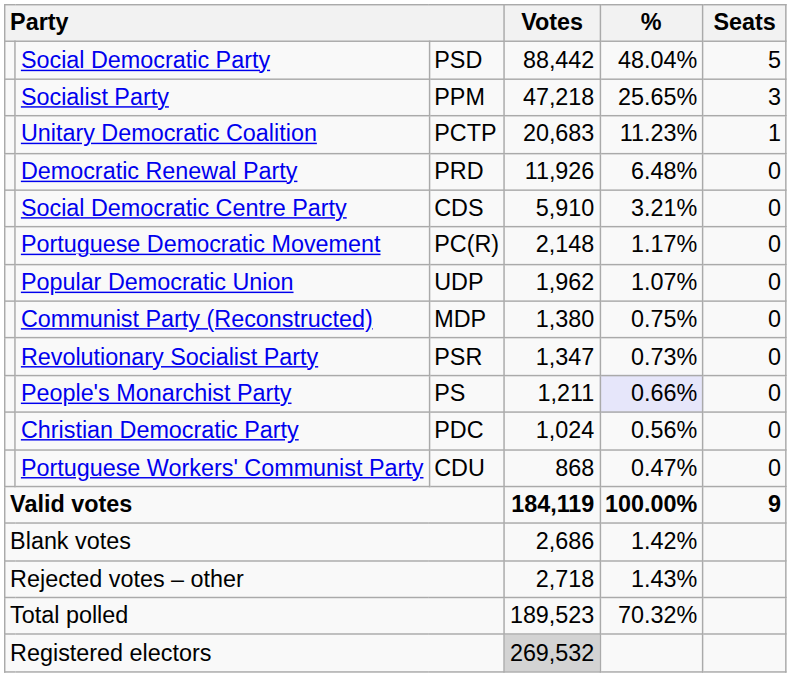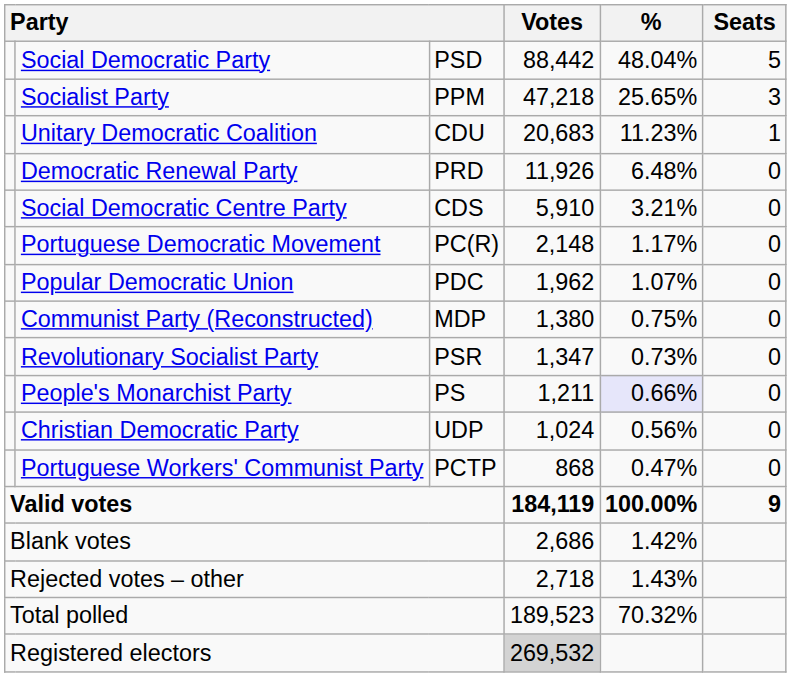(465, 134) PCTP -> (460, 134) CDU
(459, 282) UDP -> (459, 282) PDC
(459, 430) PDC -> (459, 430) UDP
(460, 467) CDU -> (465, 467) PCTP
